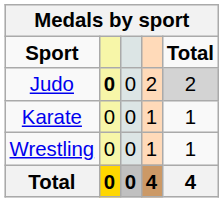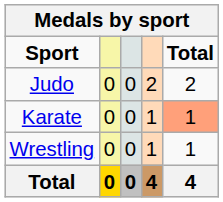(110, 85) bold -> (110, 85) normal
(190, 85) lightgrey background -> (190, 85) no background
(190, 117) no background -> (190, 117) lightsalmon background
